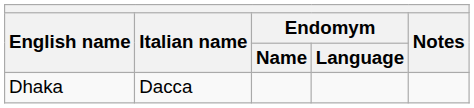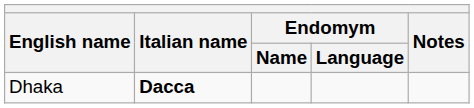(166, 87) normal -> (167, 87) bold
